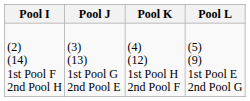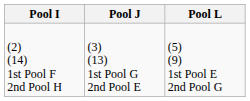- column: (155, 14)
